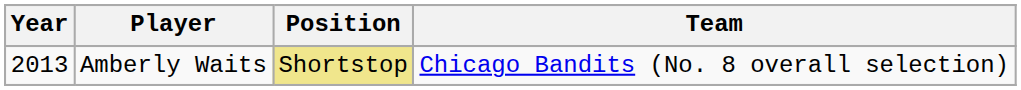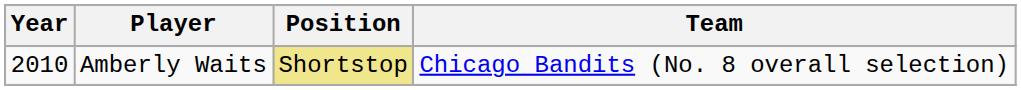(40, 65) 2013 -> (40, 65) 2010
